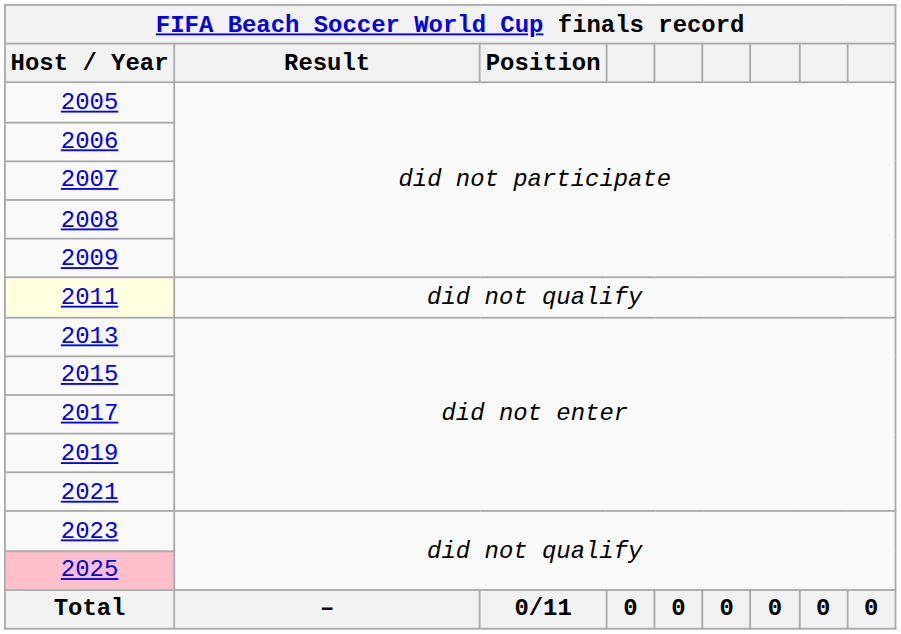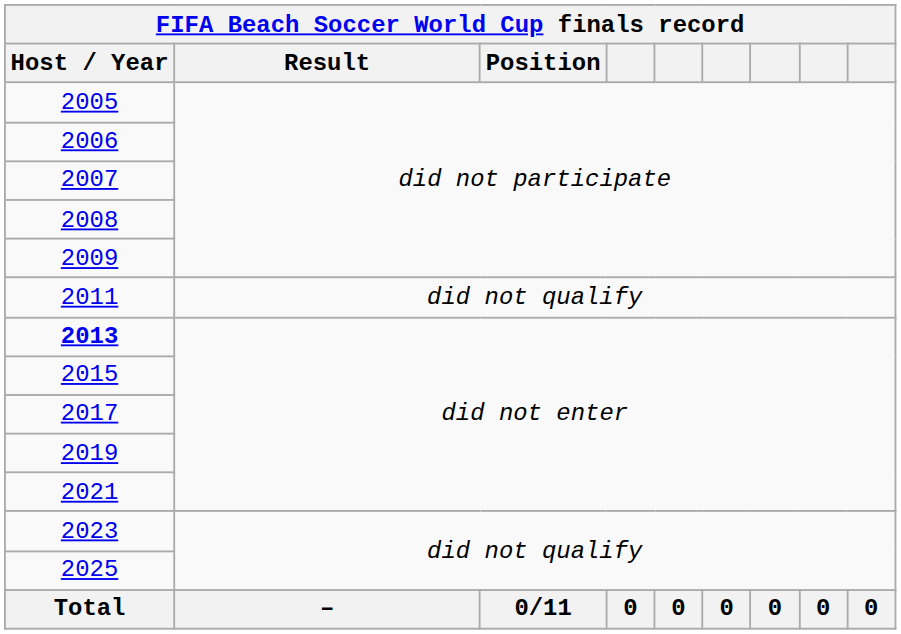(90, 297) lightyellow background -> (90, 297) no background
(90, 336) normal -> (90, 336) bold
(90, 570) pink background -> (90, 570) no background
